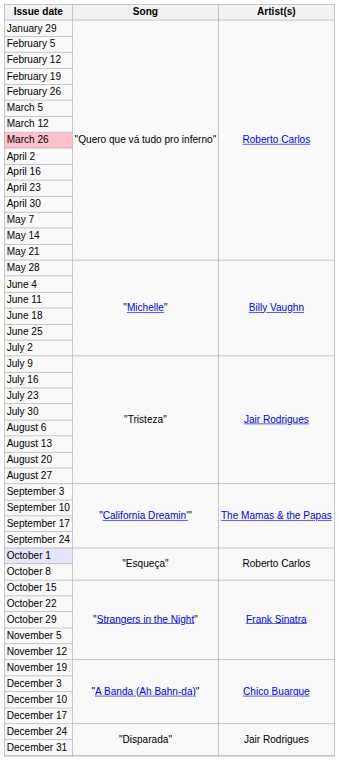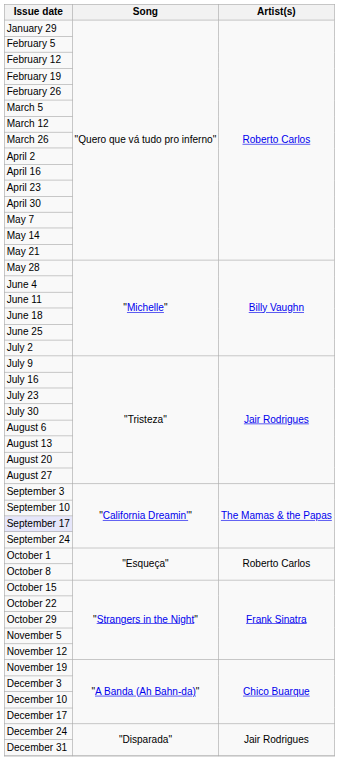(28, 140) pink background -> (28, 140) no background
(38, 524) no background -> (38, 524) lavender background
(29, 556) lavender background -> (29, 556) no background
